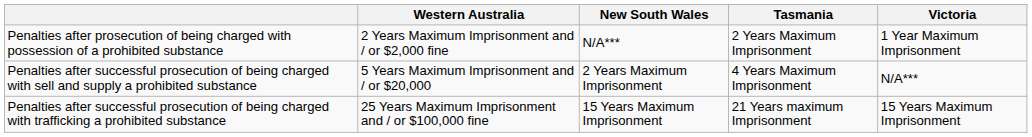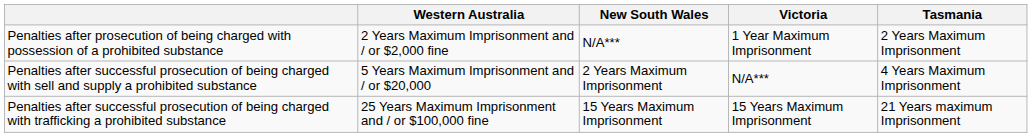columns swapped: (952, 14) <-> (803, 14)
